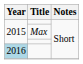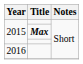(39, 31) normal -> (39, 31) bold
(16, 51) lightblue background -> (16, 51) no background
